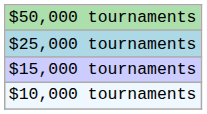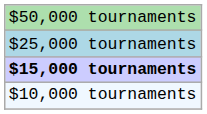(103, 70) normal -> (103, 70) bold
